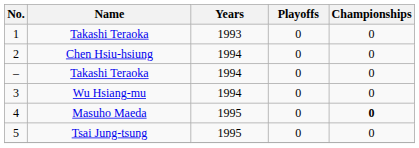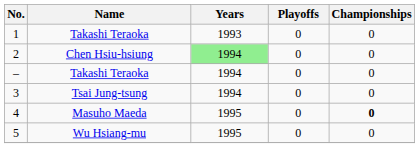(230, 54) no background -> (230, 54) lightgreen background
(109, 93) Wu Hsiang-mu -> (109, 93) Tsai Jung-tsung
(109, 133) Tsai Jung-tsung -> (109, 133) Wu Hsiang-mu
